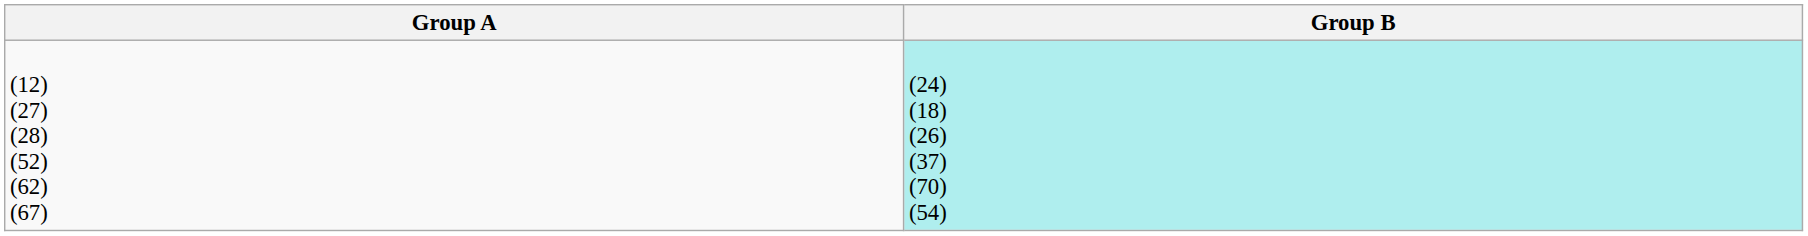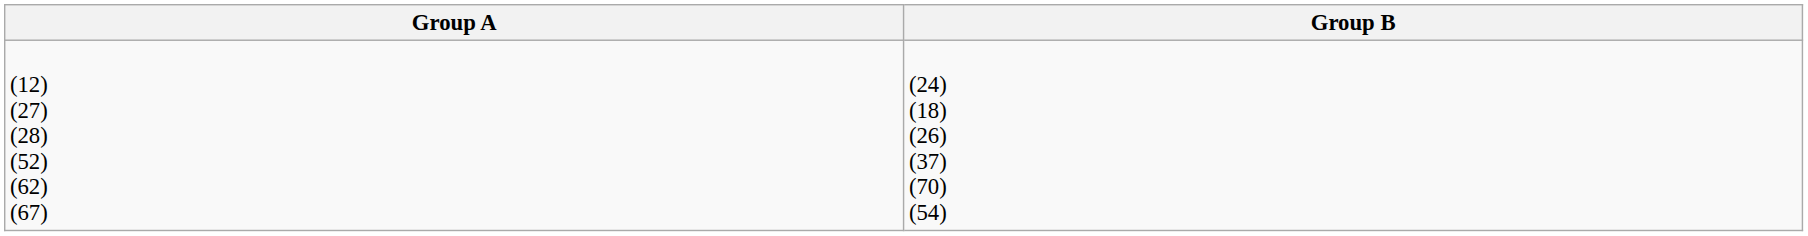(928, 148) paleturquoise background -> (928, 148) no background
